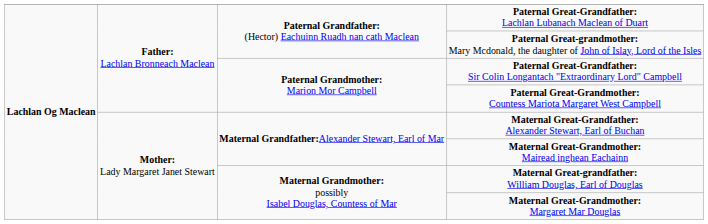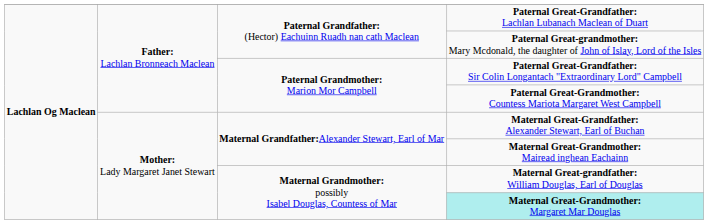(575, 206) no background -> (575, 206) paleturquoise background
